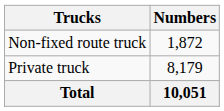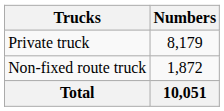rows swapped: (49, 68) <-> (77, 43)
